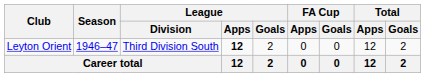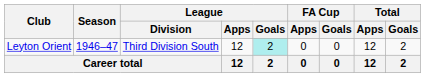(237, 47) bold -> (237, 47) normal
(270, 47) no background -> (270, 47) paleturquoise background
